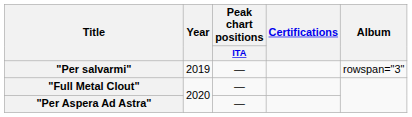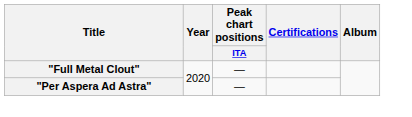- row: (94, 69)
